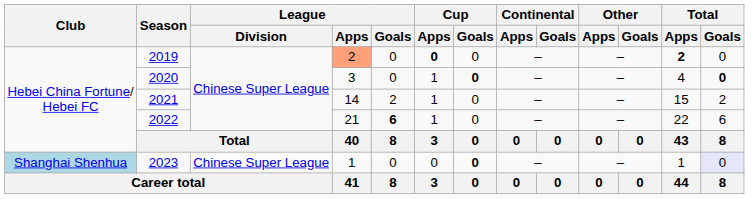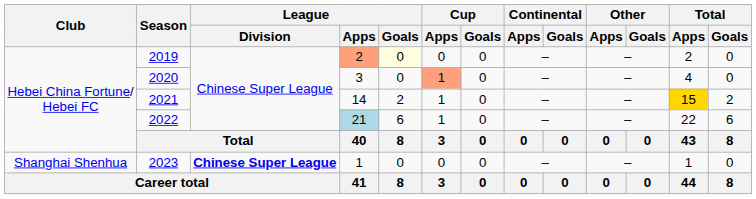(393, 57) no background -> (400, 57) lightyellow background
(434, 57) bold -> (441, 57) normal
(681, 57) bold -> (689, 57) normal
(434, 78) no background -> (441, 78) lightsalmon background
(475, 78) bold -> (483, 78) normal
(722, 78) bold -> (730, 78) normal
(681, 99) no background -> (688, 99) gold background
(352, 120) no background -> (359, 120) lightblue background
(393, 120) bold -> (400, 120) normal
(71, 162) lightblue background -> (71, 162) no background
(261, 162) normal -> (265, 162) bold
(475, 162) bold -> (483, 162) normal
(722, 162) lavender background -> (730, 162) no background
